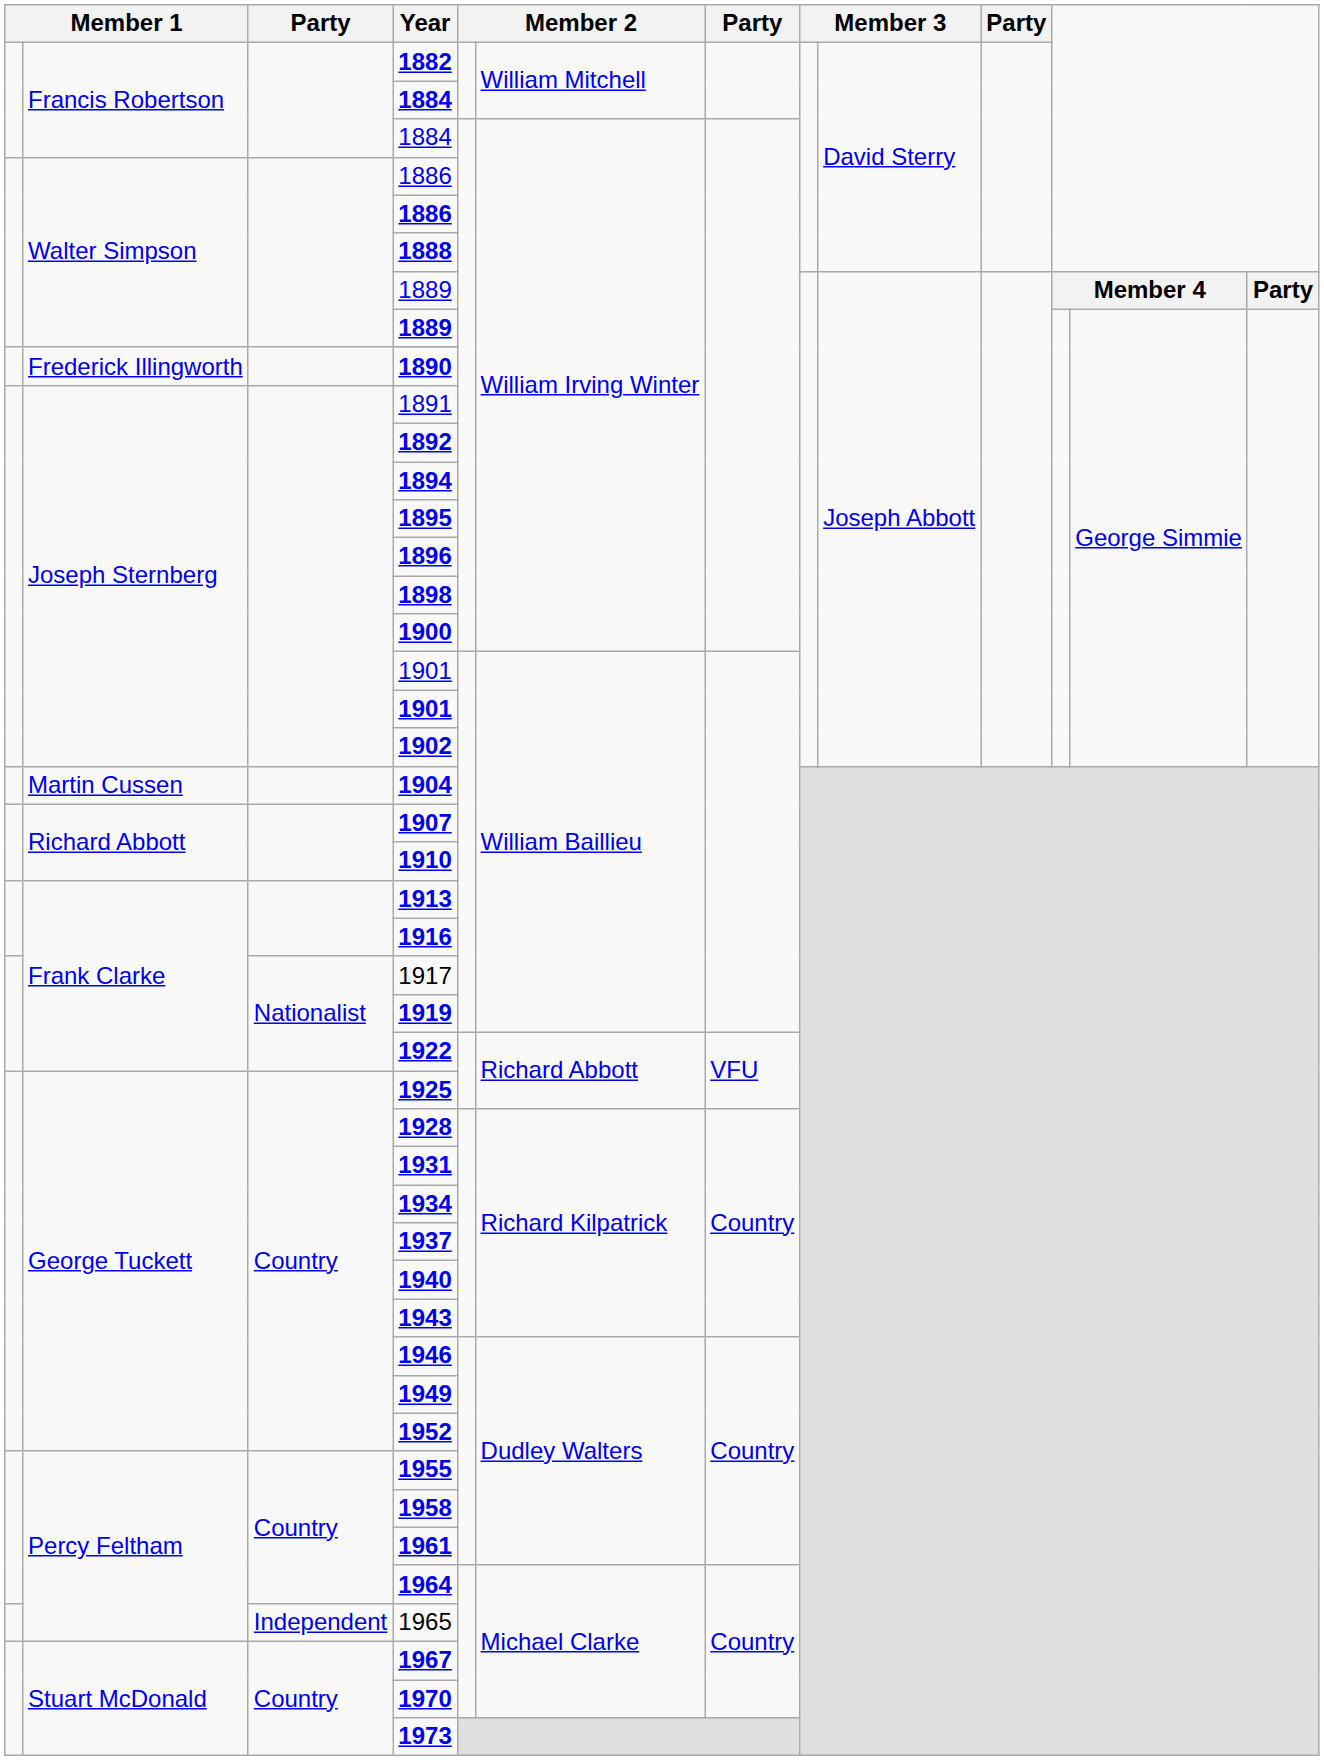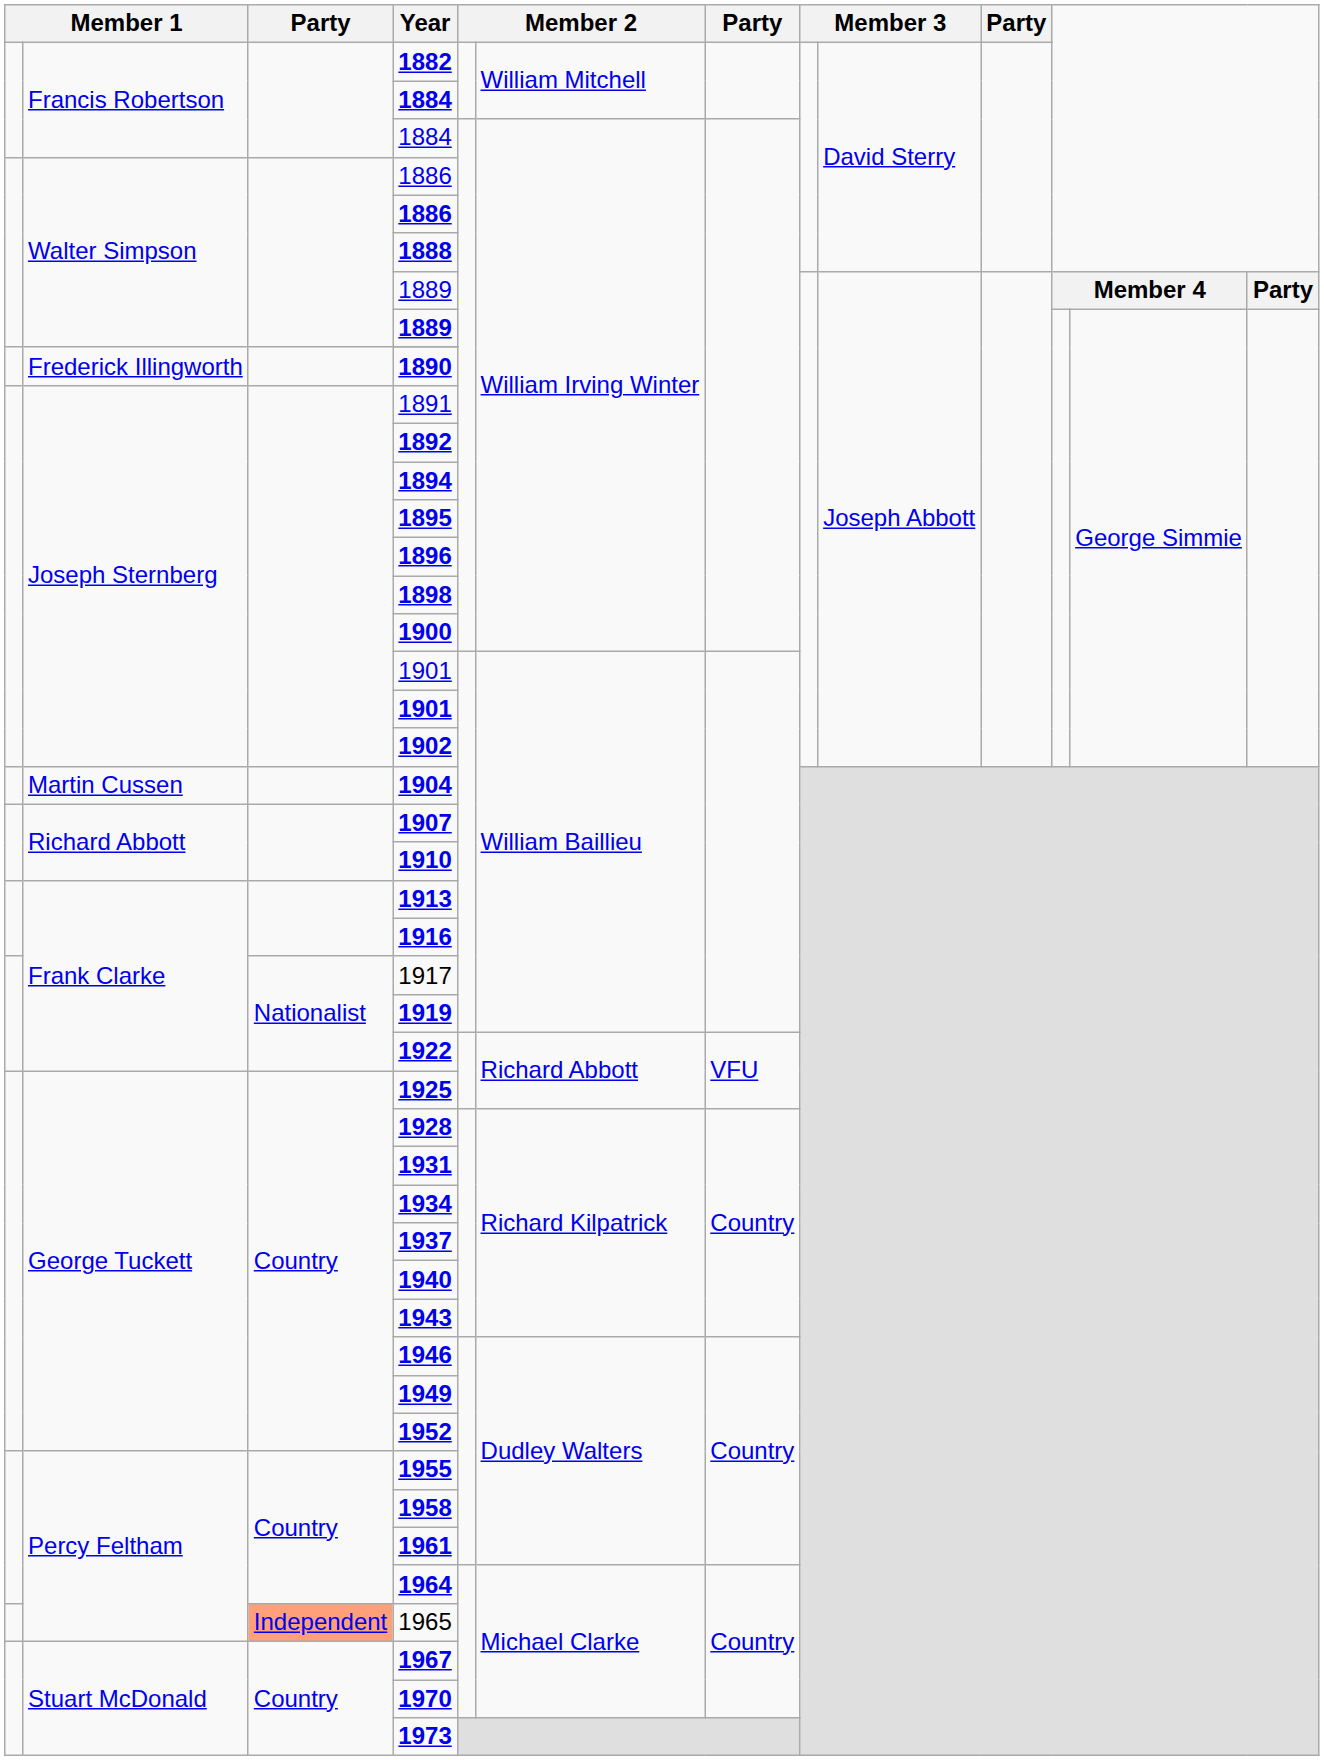(321, 1622) no background -> (321, 1622) lightsalmon background
